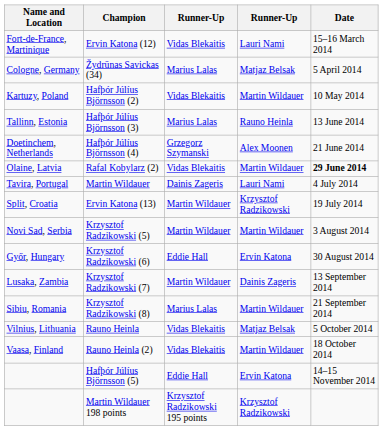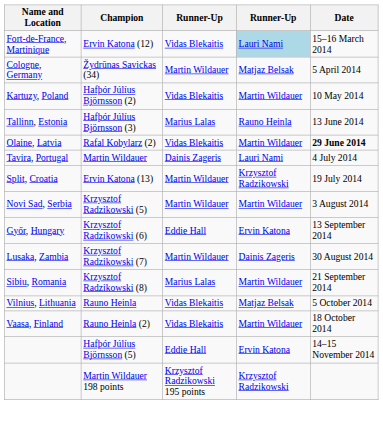(262, 44) no background -> (261, 44) lightblue background
(192, 70) Marius Lalas -> (197, 70) Martin Wildauer
- row: (112, 148)
(343, 256) 30 August 2014 -> (339, 230) 13 September 2014
(339, 282) 13 September 2014 -> (343, 256) 30 August 2014
